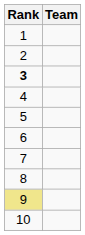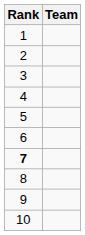(23, 76) bold -> (23, 76) normal
(23, 158) normal -> (23, 158) bold
(23, 199) khaki background -> (23, 199) no background
